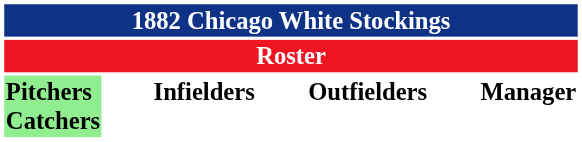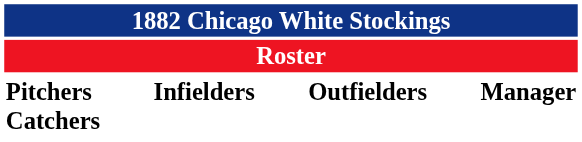(53, 105) lightgreen background -> (53, 105) no background
